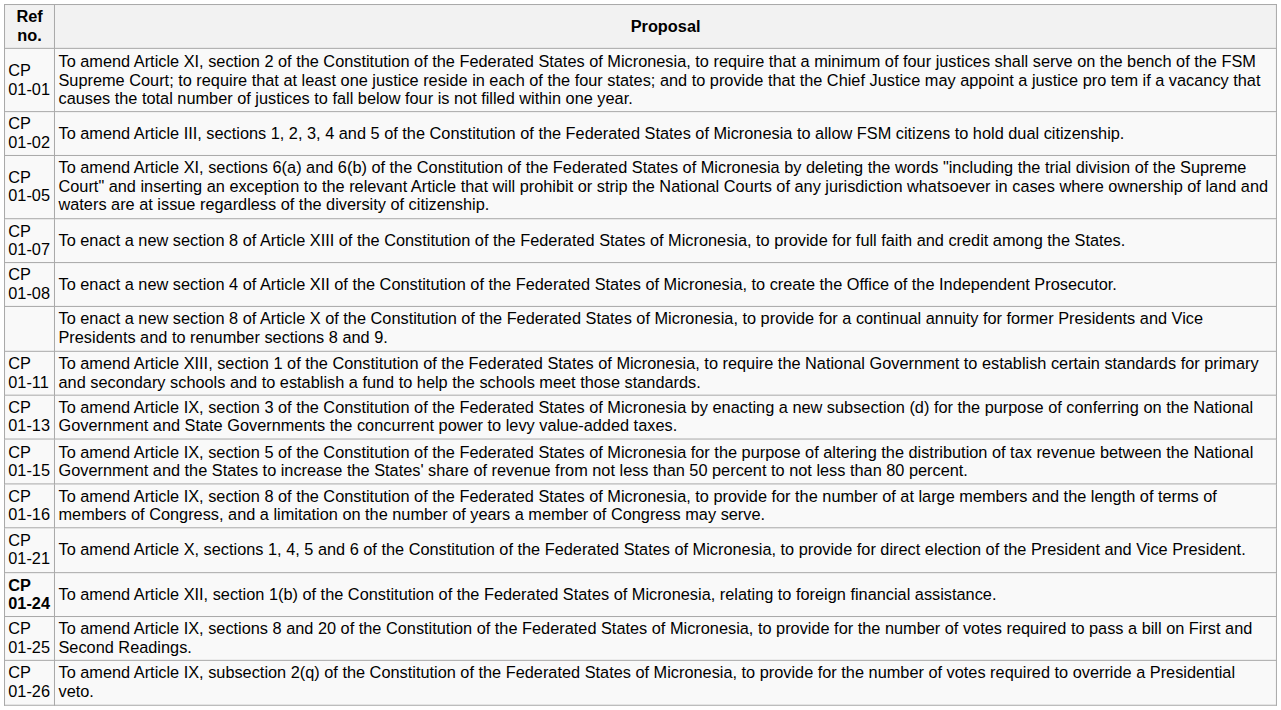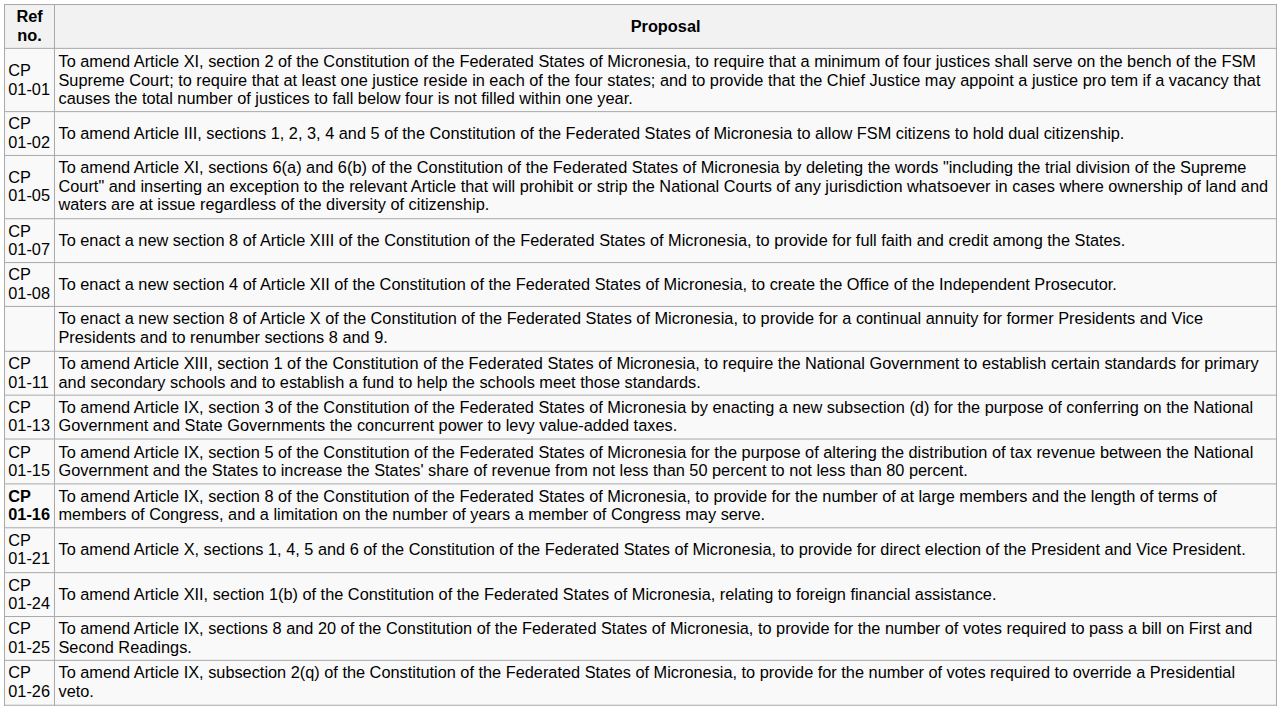(29, 505) normal -> (29, 505) bold
(29, 594) bold -> (29, 594) normal
